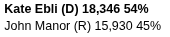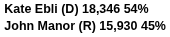(83, 26) normal -> (85, 26) bold
